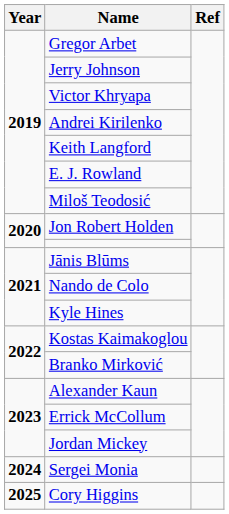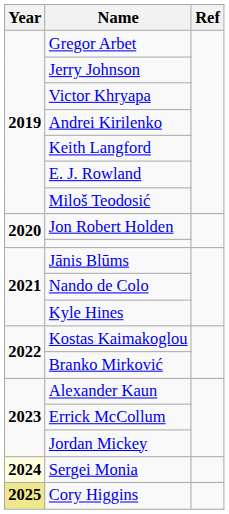(25, 469) no background -> (25, 469) lightyellow background
(25, 495) no background -> (25, 495) khaki background
